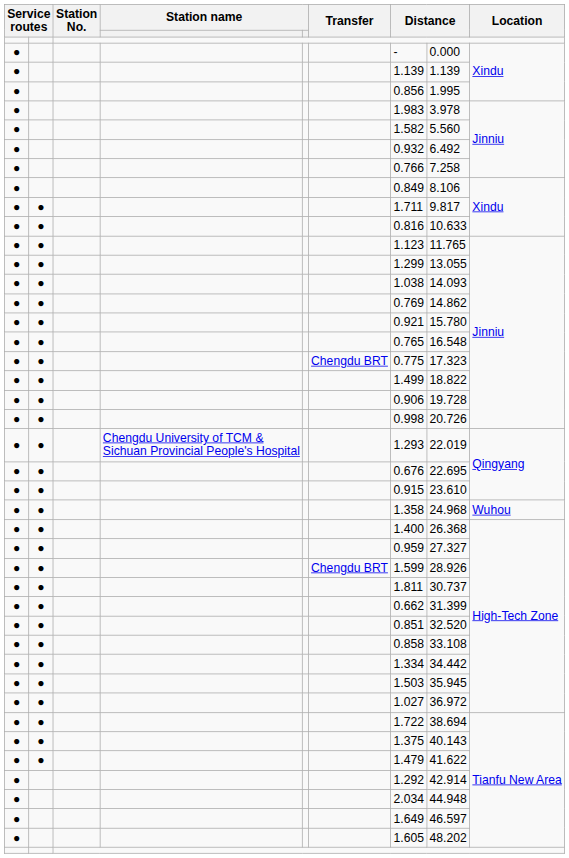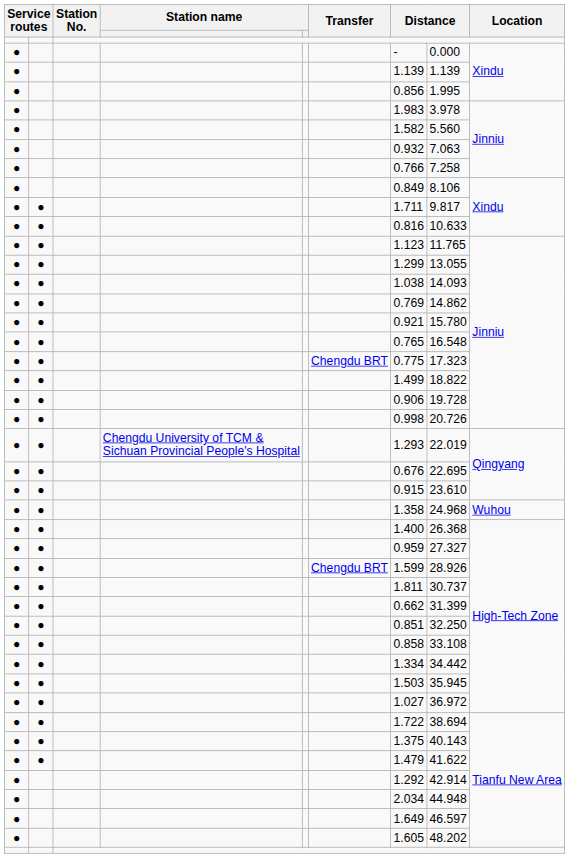(445, 149) 6.492 -> (445, 149) 7.063
(448, 625) 32.520 -> (448, 625) 32.250
